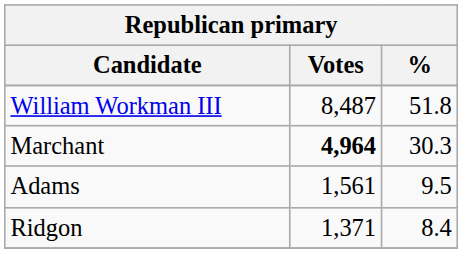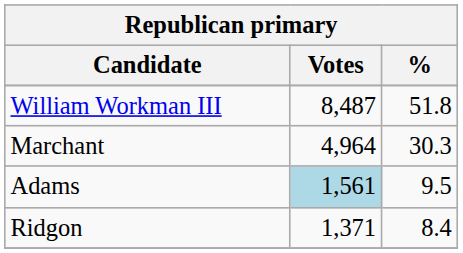(349, 146) bold -> (349, 146) normal
(349, 186) no background -> (349, 186) lightblue background
